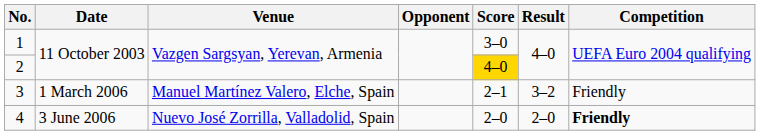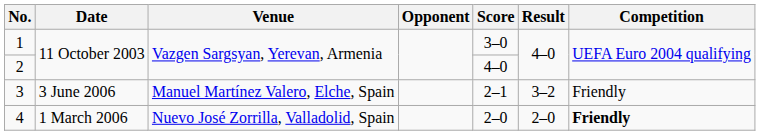(496, 67) gold background -> (496, 67) no background
(83, 92) 1 March 2006 -> (77, 92) 3 June 2006
(77, 117) 3 June 2006 -> (83, 117) 1 March 2006
